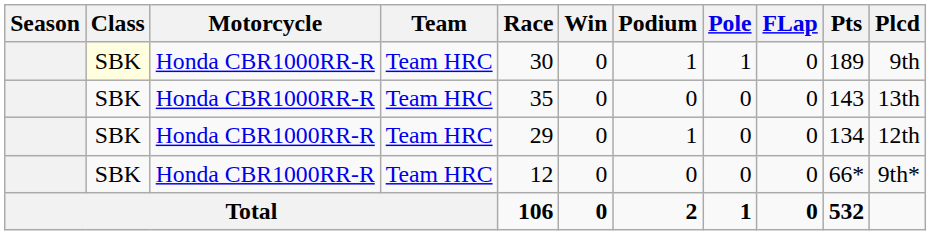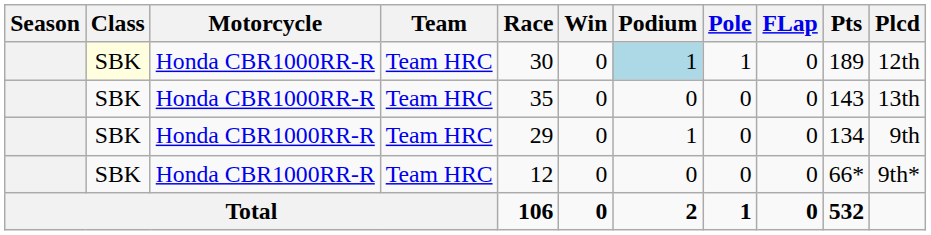(691, 60) no background -> (691, 60) lightblue background
(905, 60) 9th -> (899, 60) 12th
(899, 135) 12th -> (905, 135) 9th
